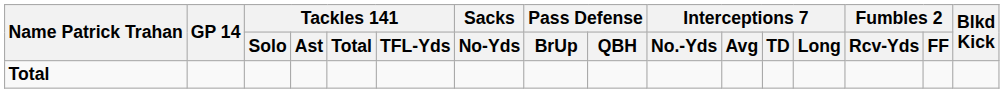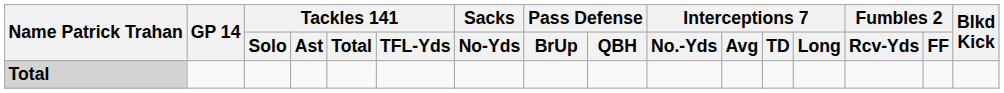(29, 74) no background -> (29, 74) lightgrey background
